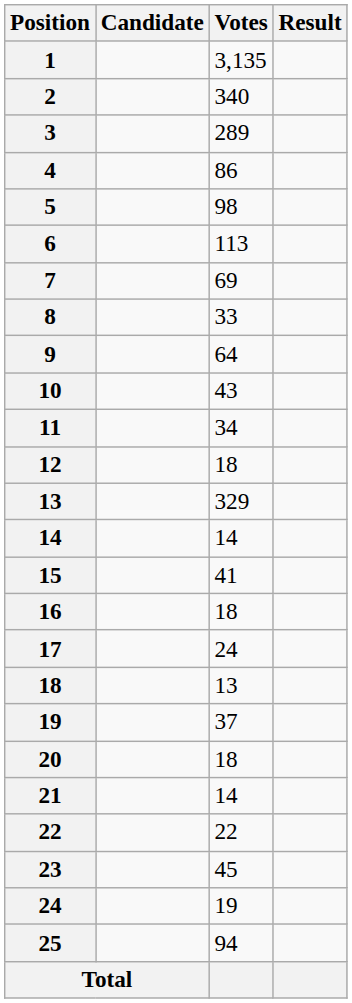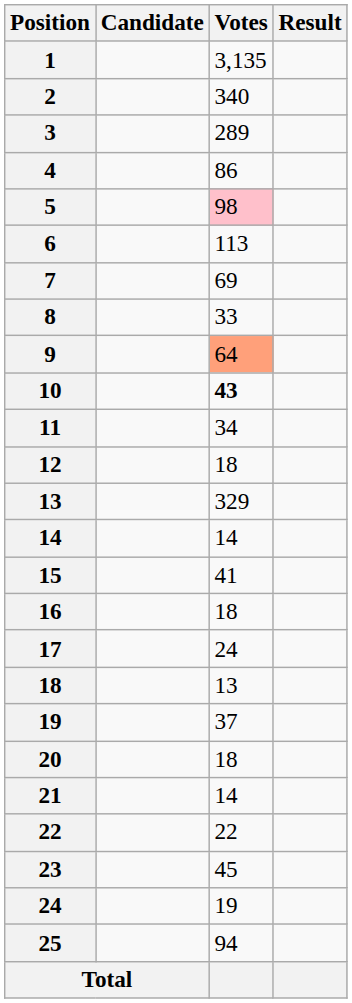(226, 206) no background -> (226, 206) pink background
(226, 354) no background -> (226, 354) lightsalmon background
(226, 390) normal -> (226, 390) bold
